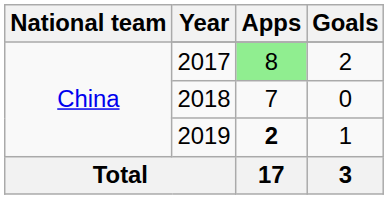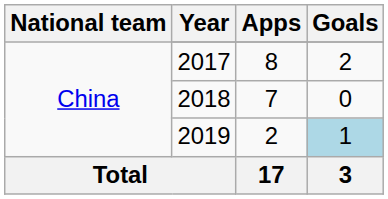(271, 61) lightgreen background -> (271, 61) no background
(271, 136) bold -> (271, 136) normal
(345, 136) no background -> (345, 136) lightblue background
